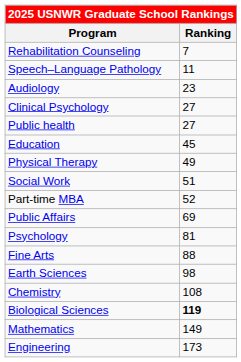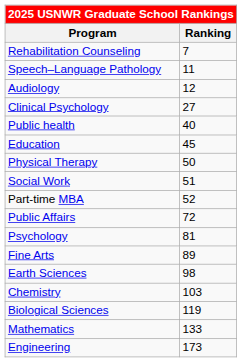(189, 88) 23 -> (189, 88) 12
(189, 125) 27 -> (189, 125) 40
(189, 162) 49 -> (189, 162) 50
(189, 218) 69 -> (189, 218) 72
(189, 255) 88 -> (189, 255) 89
(192, 292) 108 -> (192, 292) 103
(192, 310) bold -> (192, 310) normal
(192, 329) 149 -> (192, 329) 133
